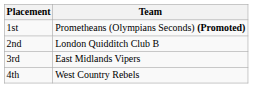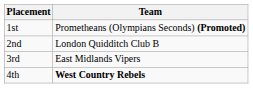(97, 75) normal -> (100, 75) bold
